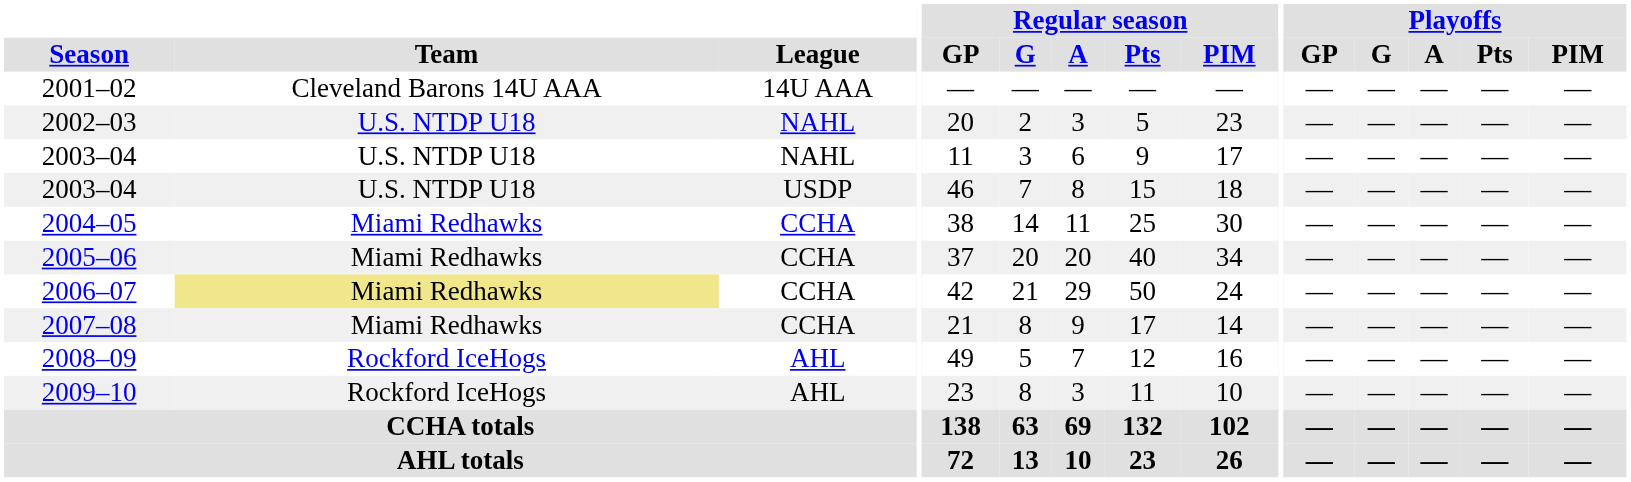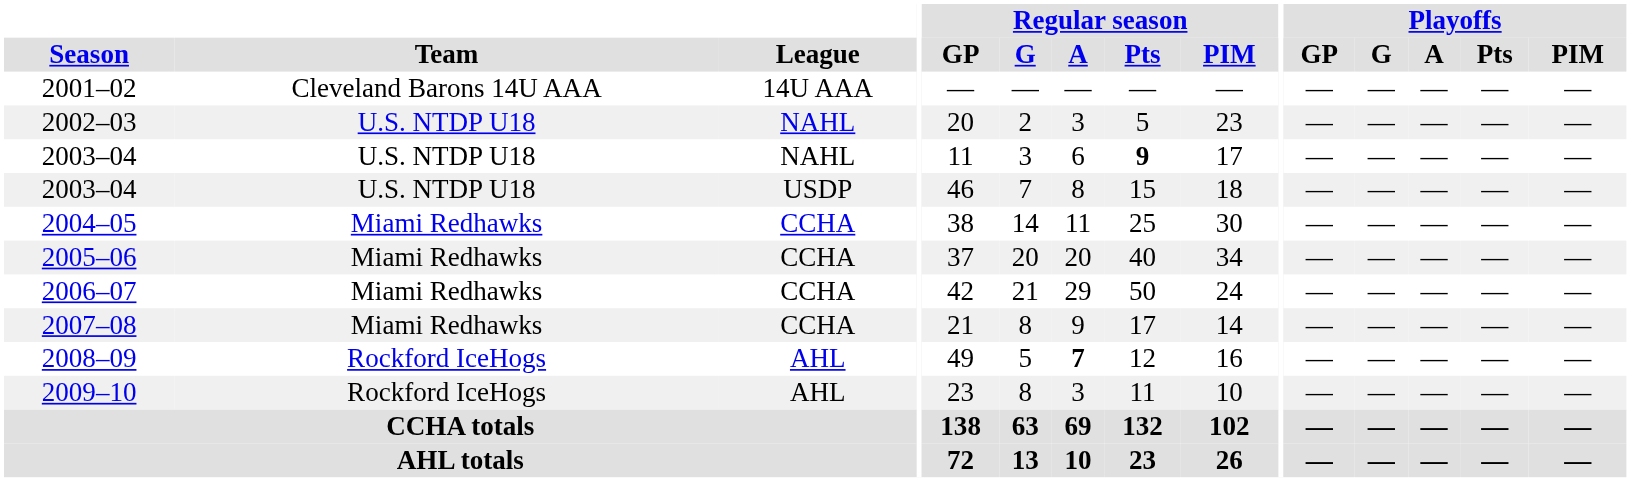(1143, 155) normal -> (1143, 155) bold
(447, 290) khaki background -> (447, 290) no background
(1078, 358) normal -> (1078, 358) bold
